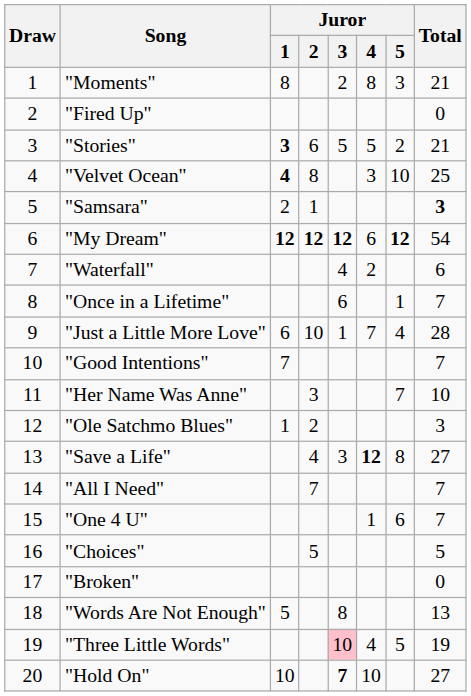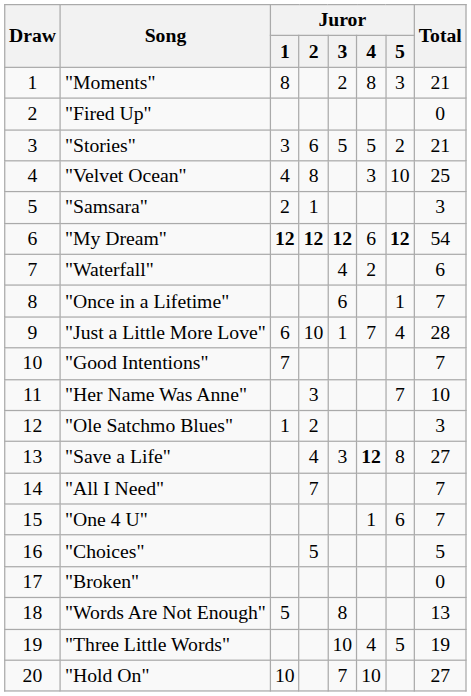(285, 144) bold -> (285, 144) normal
(285, 176) bold -> (285, 176) normal
(440, 207) bold -> (440, 207) normal
(342, 644) pink background -> (342, 644) no background
(342, 675) bold -> (342, 675) normal
